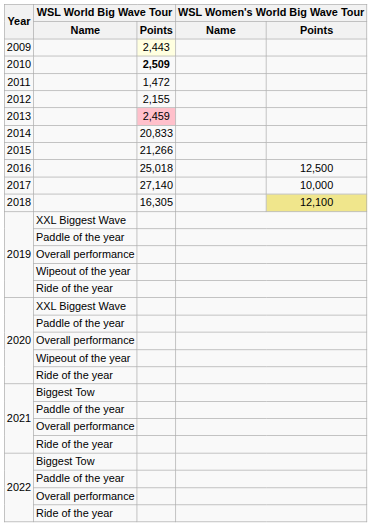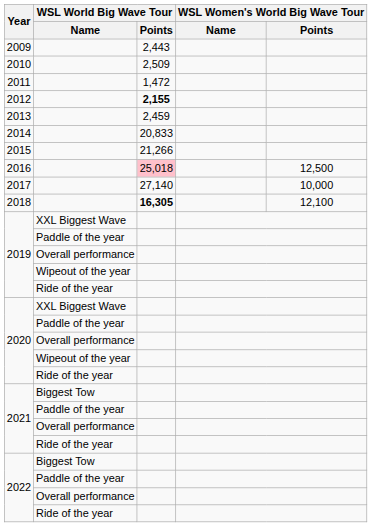(156, 47) lightyellow background -> (156, 47) no background
(156, 64) bold -> (156, 64) normal
(156, 99) normal -> (156, 99) bold
(156, 116) pink background -> (156, 116) no background
(156, 168) no background -> (156, 168) pink background
(156, 202) normal -> (156, 202) bold
(317, 202) khaki background -> (317, 202) no background
